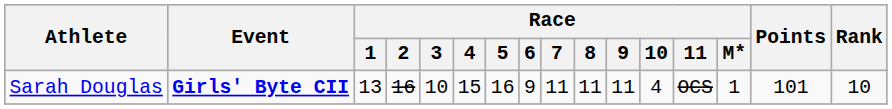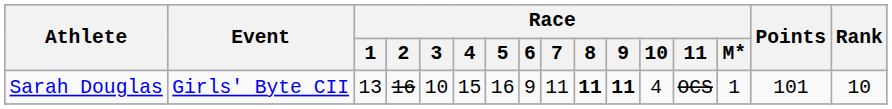(261, 87) bold -> (261, 87) normal
(590, 87) normal -> (590, 87) bold
(623, 87) normal -> (623, 87) bold
